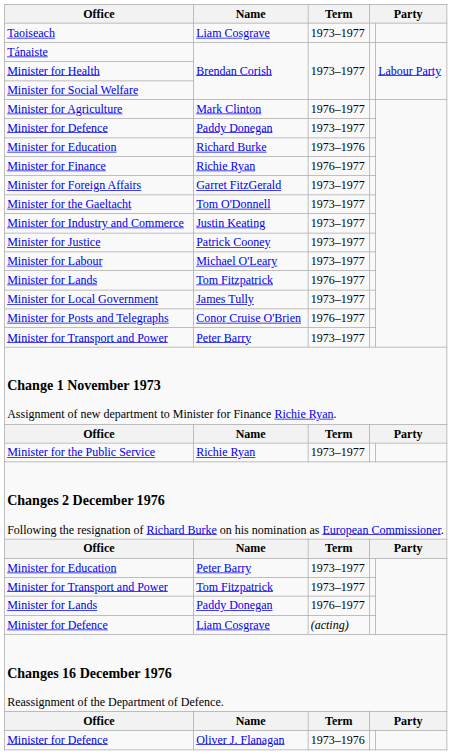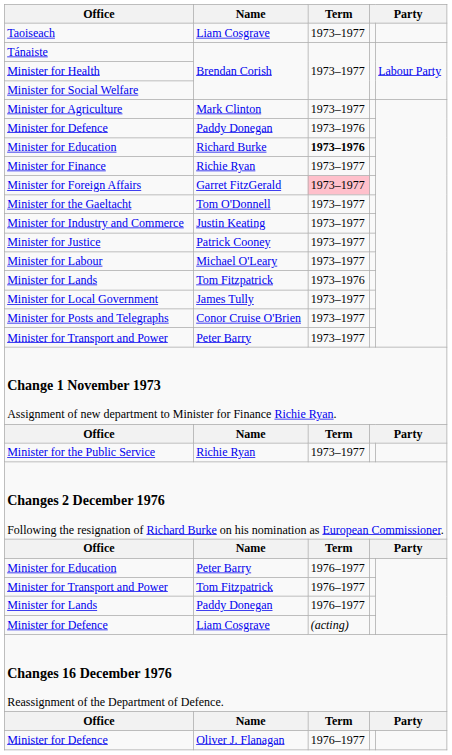(338, 109) 1976–1977 -> (338, 109) 1973–1977
(338, 128) 1973–1977 -> (338, 128) 1973–1976
(338, 147) normal -> (338, 147) bold
(338, 166) 1976–1977 -> (338, 166) 1973–1977
(338, 185) no background -> (338, 185) pink background
(338, 280) 1976–1977 -> (338, 280) 1973–1976
(338, 318) 1976–1977 -> (338, 318) 1973–1977
(338, 567) 1973–1977 -> (338, 567) 1976–1977
(338, 586) 1973–1977 -> (338, 586) 1976–1977
(338, 740) 1973–1976 -> (338, 740) 1976–1977
